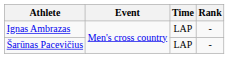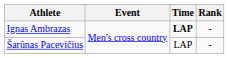(183, 29) normal -> (183, 29) bold
